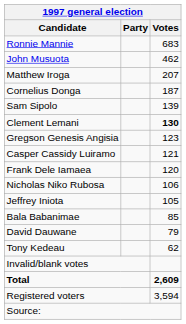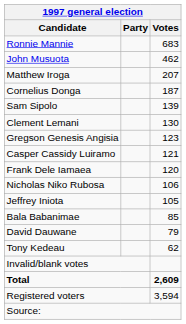(171, 122) bold -> (171, 122) normal
